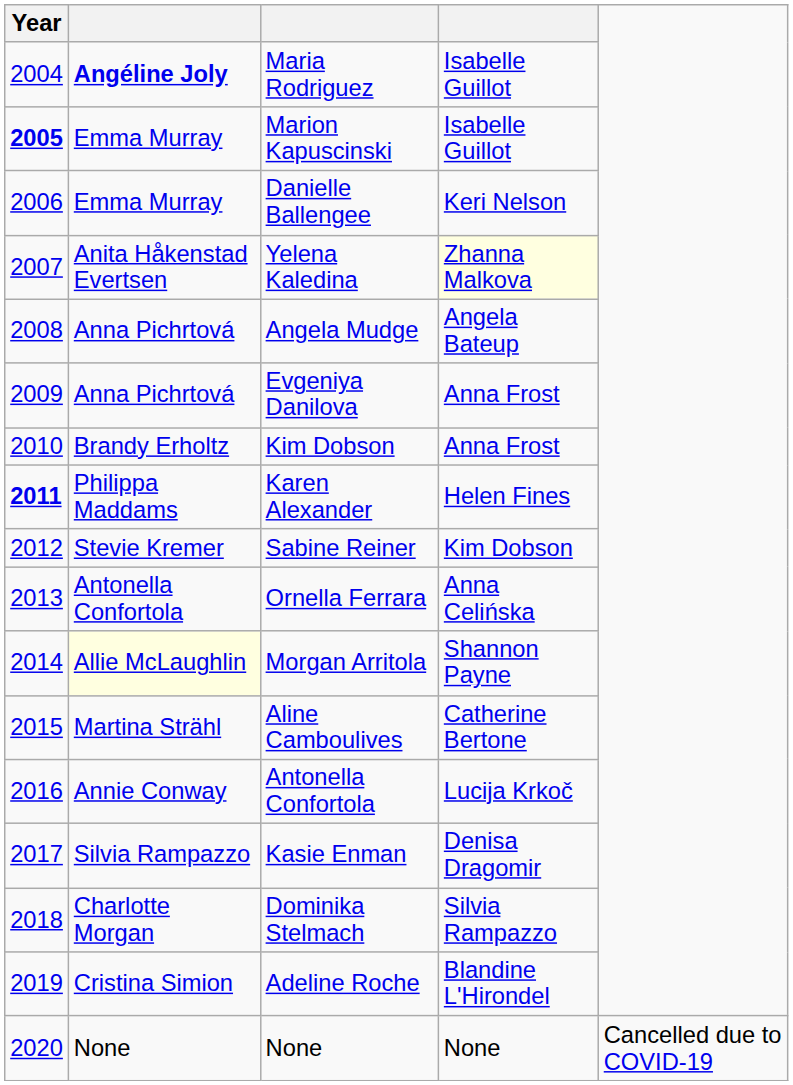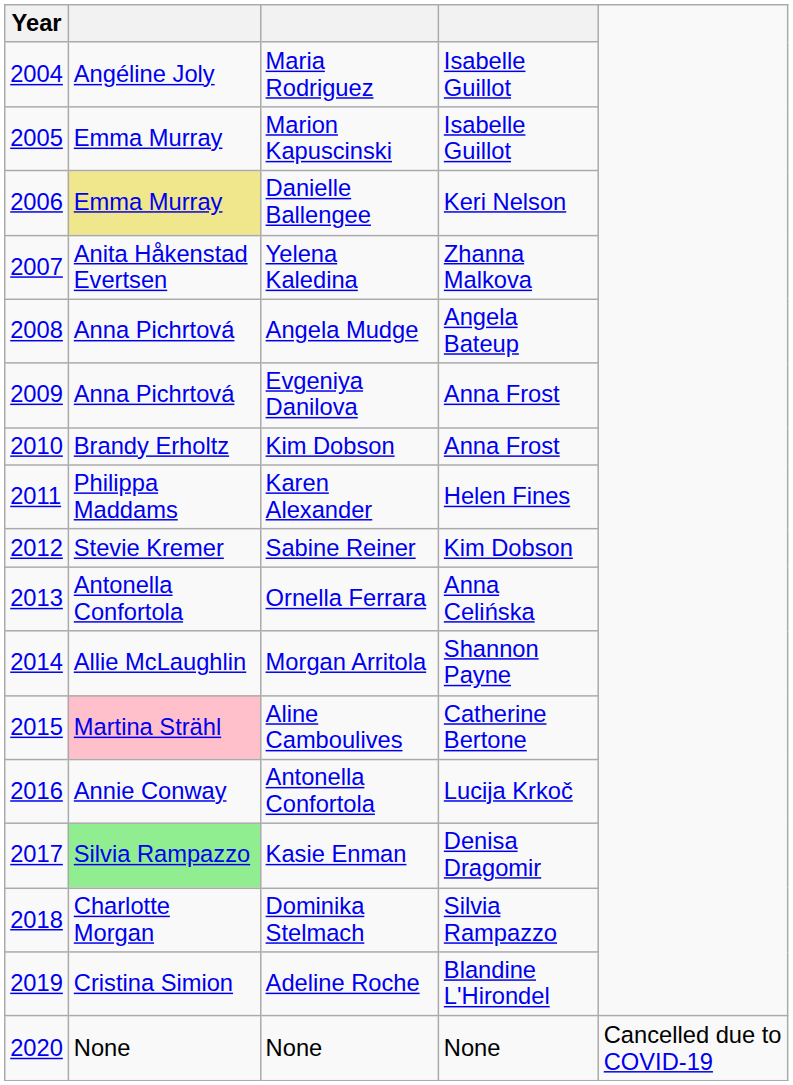(151, 74) bold -> (144, 74) normal
(37, 138) bold -> (37, 138) normal
(148, 202) no background -> (148, 202) khaki background
(488, 266) lightyellow background -> (488, 266) no background
(36, 496) bold -> (36, 496) normal
(160, 662) lightyellow background -> (160, 662) no background
(147, 727) no background -> (147, 727) pink background
(162, 855) no background -> (162, 855) lightgreen background
